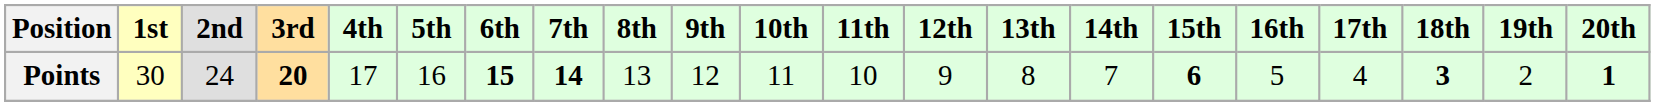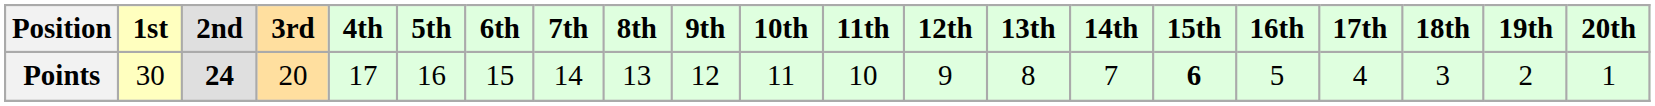(220, 75) normal -> (220, 75) bold
(293, 75) bold -> (293, 75) normal
(500, 75) bold -> (500, 75) normal
(568, 75) bold -> (568, 75) normal
(1443, 75) bold -> (1443, 75) normal
(1609, 75) bold -> (1609, 75) normal
